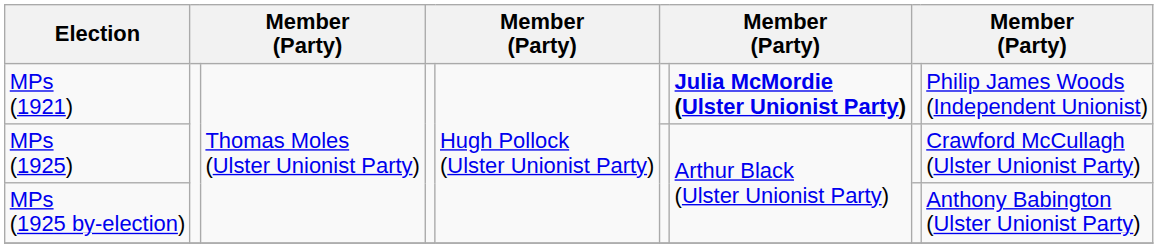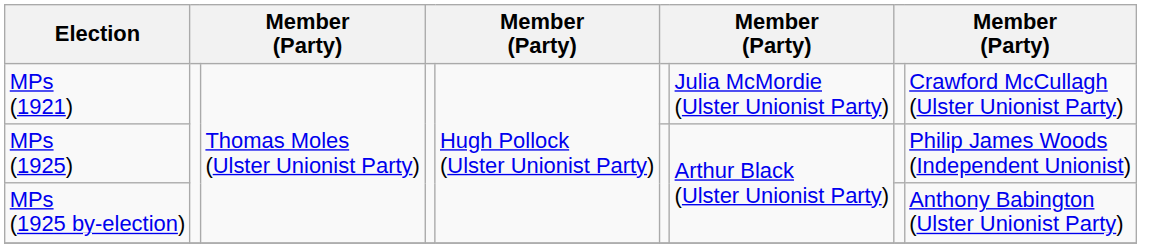(790, 93) bold -> (782, 93) normal
(1037, 93) Philip James Woods (Independent Unionist) -> (1016, 93) Crawford McCullagh (Ulster Unionist Party)
(1033, 153) Crawford McCullagh (Ulster Unionist Party) -> (1020, 153) Philip James Woods (Independent Unionist)
